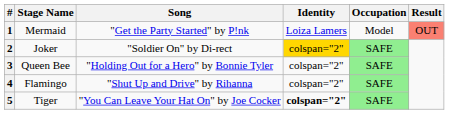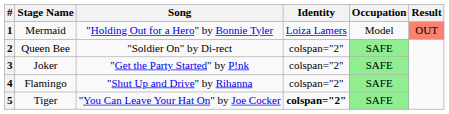(180, 30) "Get the Party Started" by P!nk -> (180, 30) "Holding Out for a Hero" by Bonnie Tyler
(46, 48) Joker -> (46, 48) Queen Bee
(316, 48) gold background -> (316, 48) no background
(46, 65) Queen Bee -> (46, 65) Joker
(180, 65) "Holding Out for a Hero" by Bonnie Tyler -> (180, 65) "Get the Party Started" by P!nk
